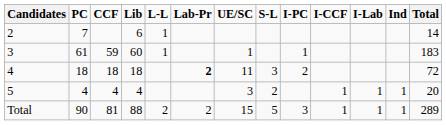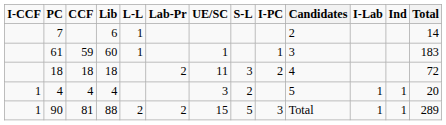columns swapped: (37, 14) <-> (331, 14)
(209, 71) bold -> (184, 71) normal
